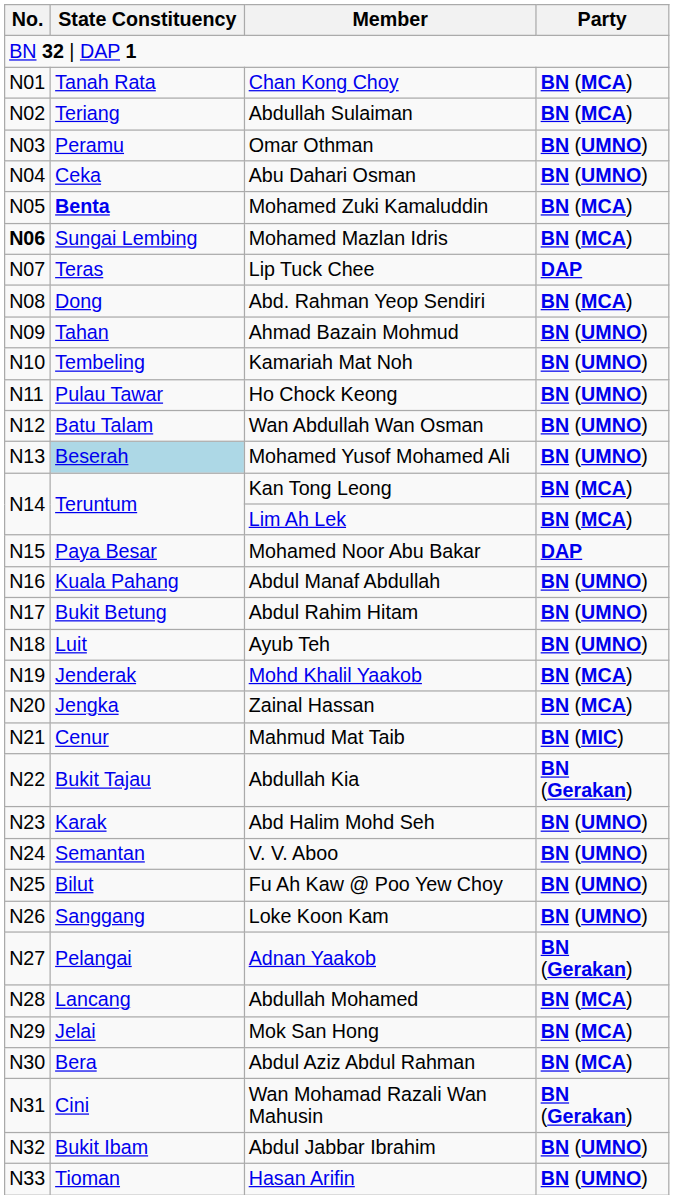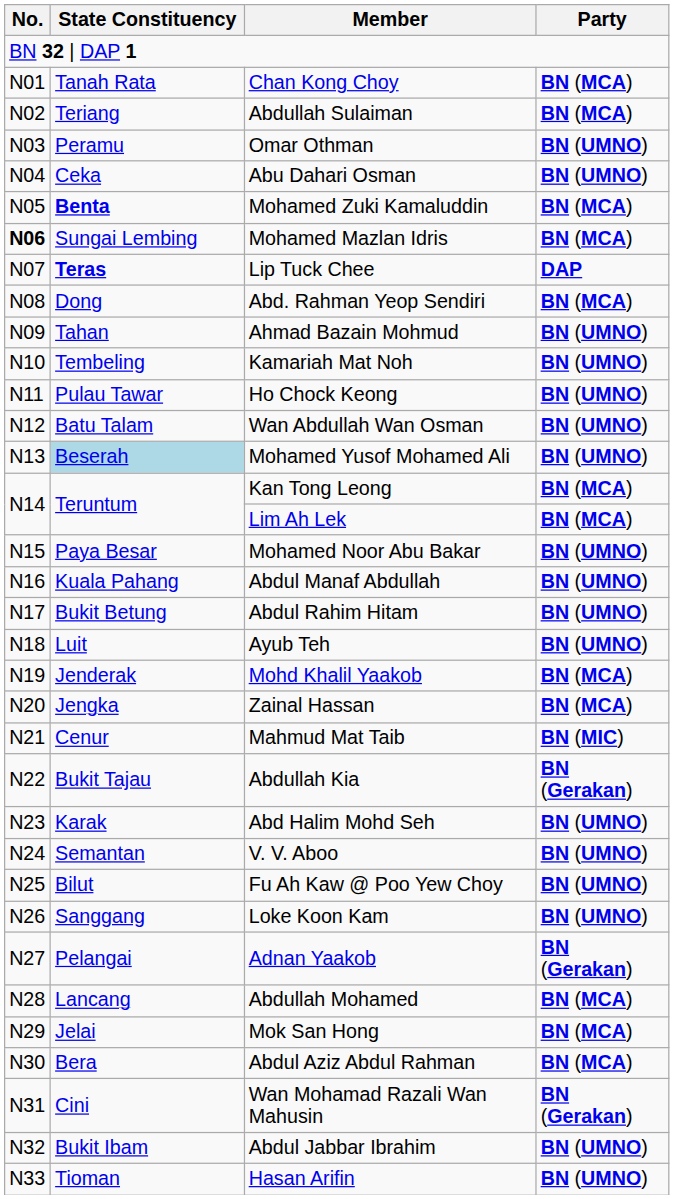(79, 269) normal -> (81, 269) bold
(561, 550) DAP -> (594, 550) BN (UMNO)
